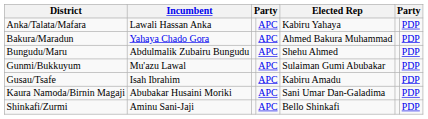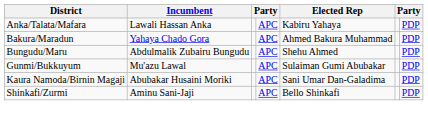- row: (31, 79)
